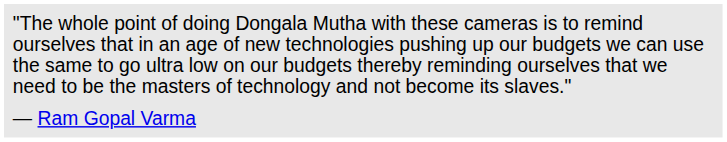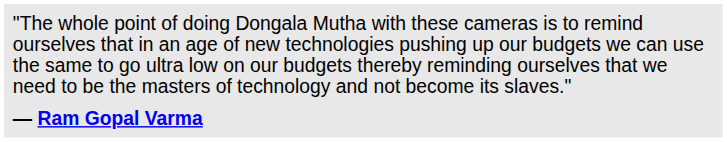(104, 118) normal -> (108, 118) bold
